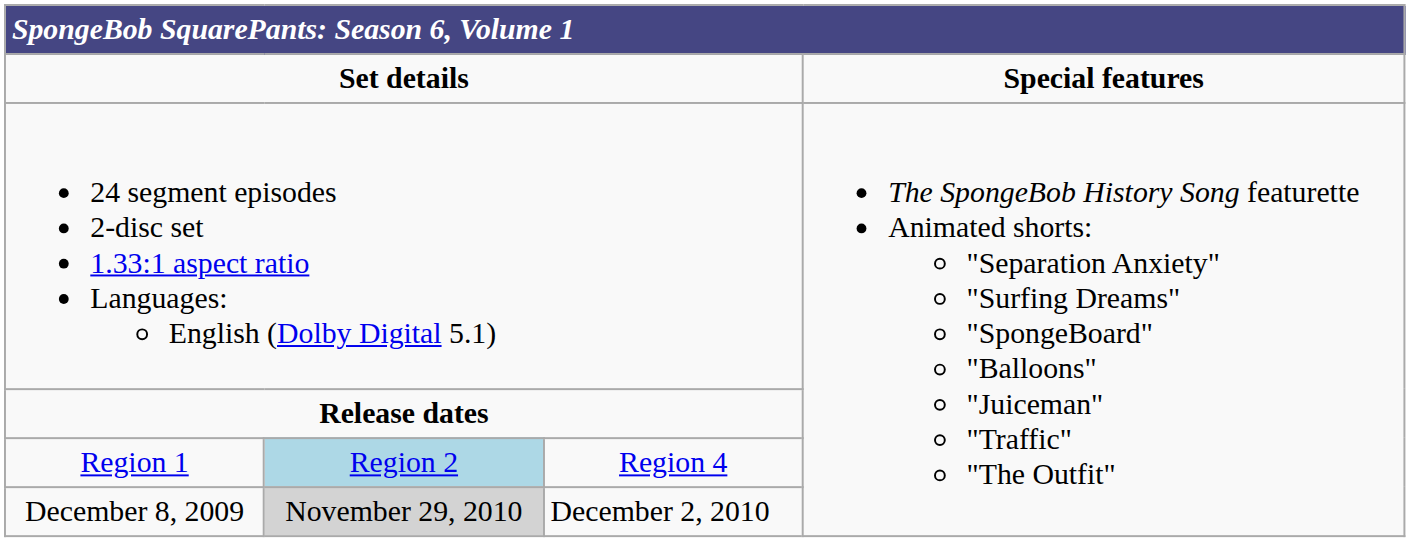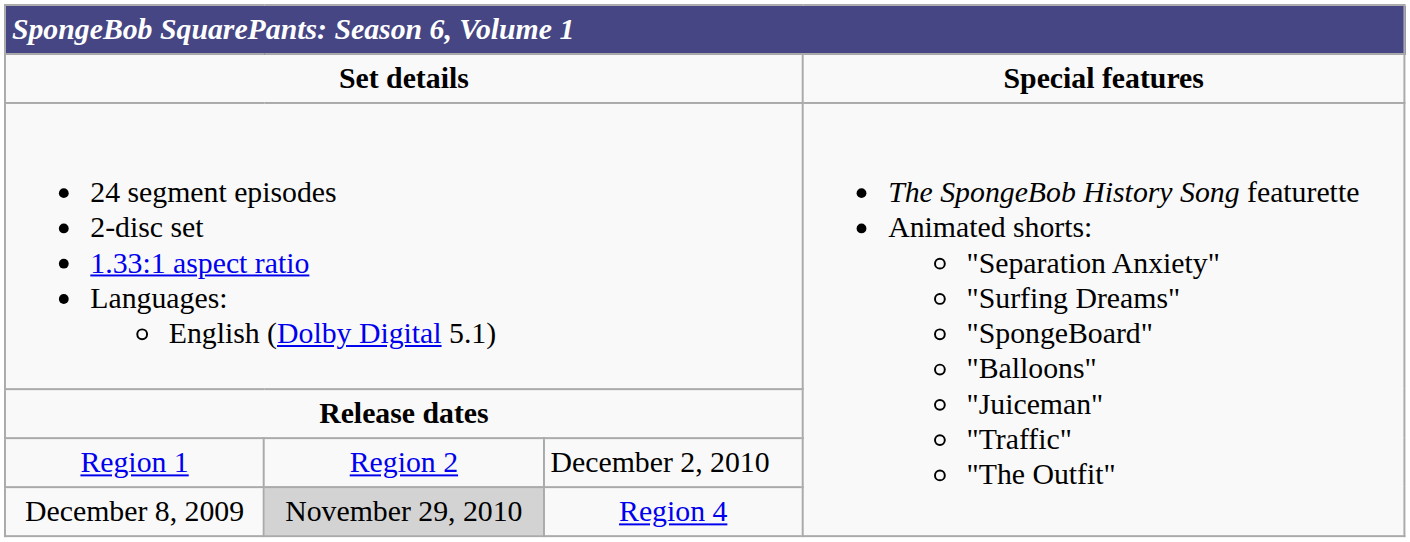(404, 461) lightblue background -> (404, 461) no background
(673, 461) Region 4 -> (660, 461) December 2, 2010
(660, 510) December 2, 2010 -> (673, 510) Region 4
